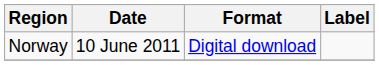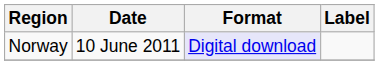(252, 45) no background -> (252, 45) lavender background
